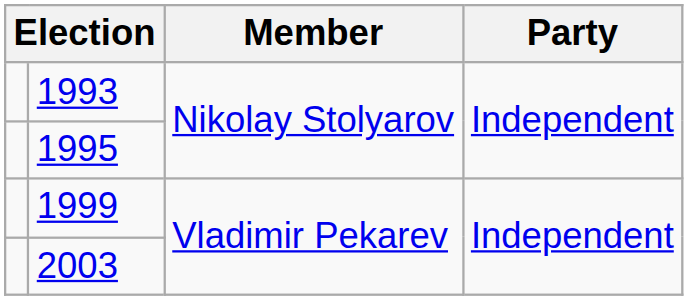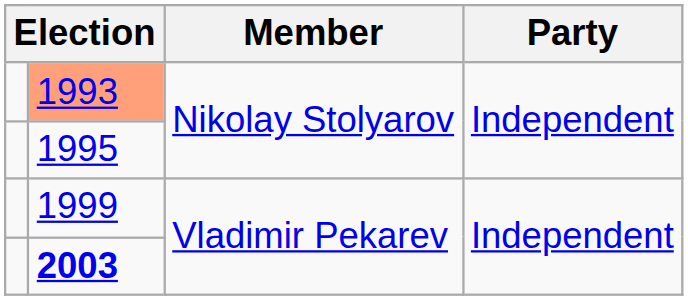(77, 91) no background -> (77, 91) lightsalmon background
(77, 264) normal -> (77, 264) bold
